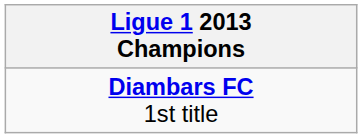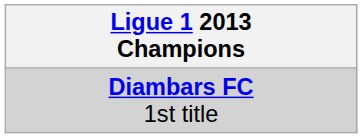(181, 100) no background -> (181, 100) lightgrey background
